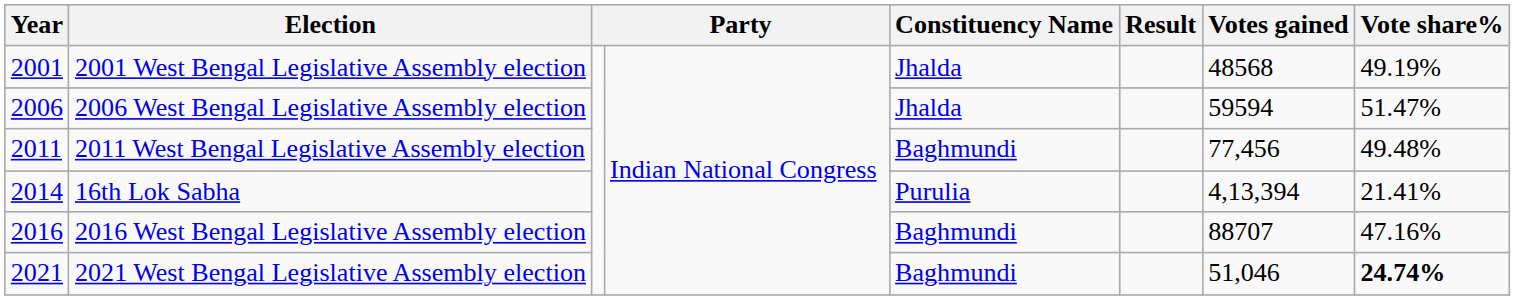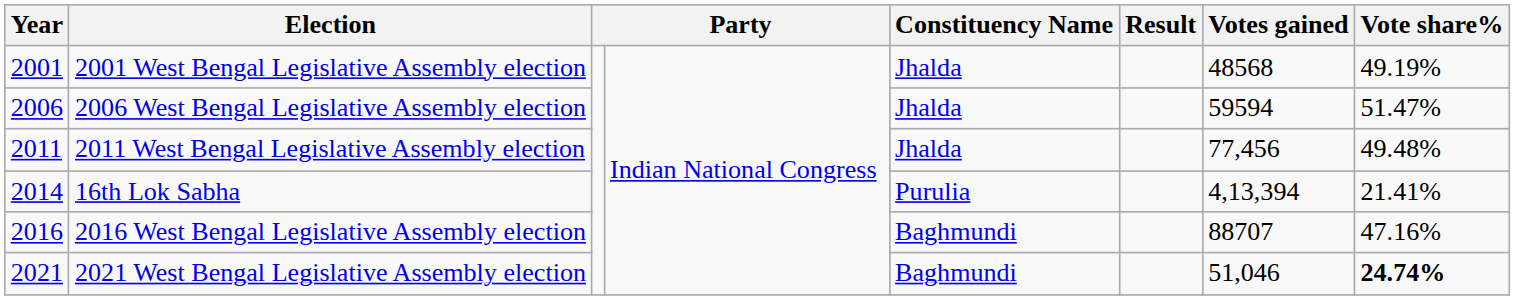(956, 149) Baghmundi -> (928, 149) Jhalda
